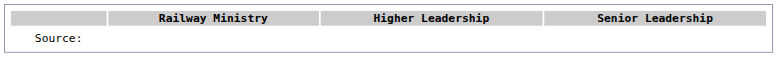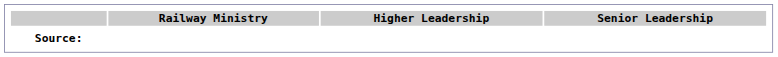(59, 38) normal -> (59, 38) bold
